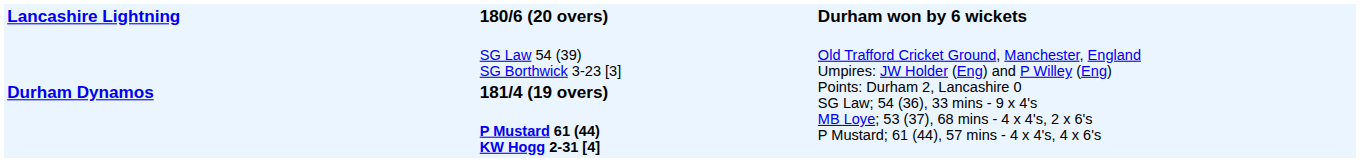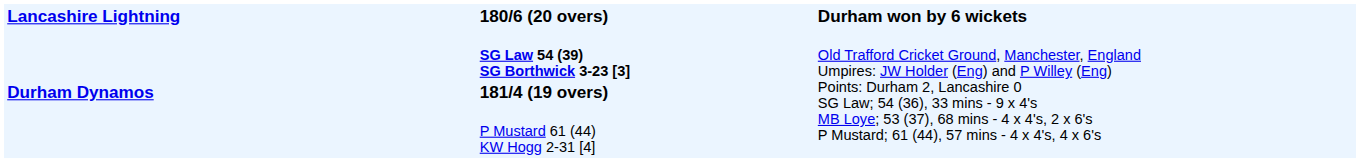(550, 63) normal -> (555, 63) bold
(540, 139) bold -> (538, 139) normal
